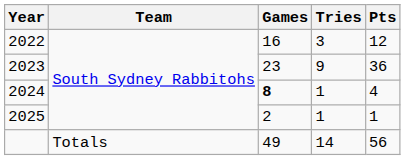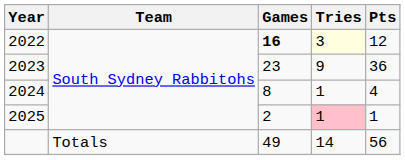(271, 42) normal -> (271, 42) bold
(320, 42) no background -> (320, 42) lightyellow background
(267, 92) bold -> (267, 92) normal
(320, 117) no background -> (320, 117) pink background
